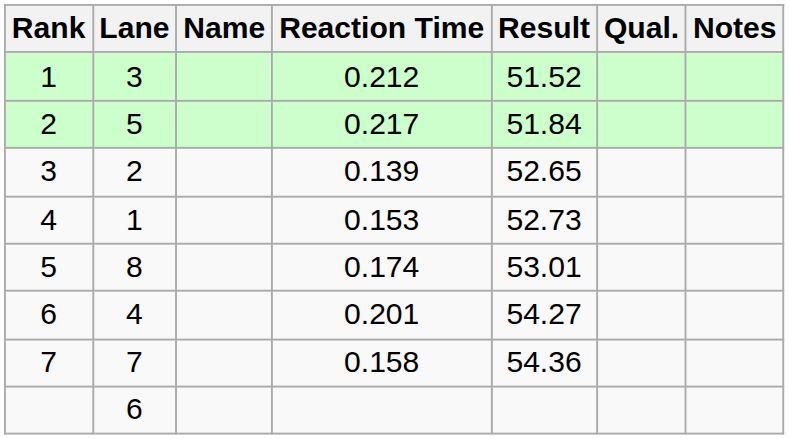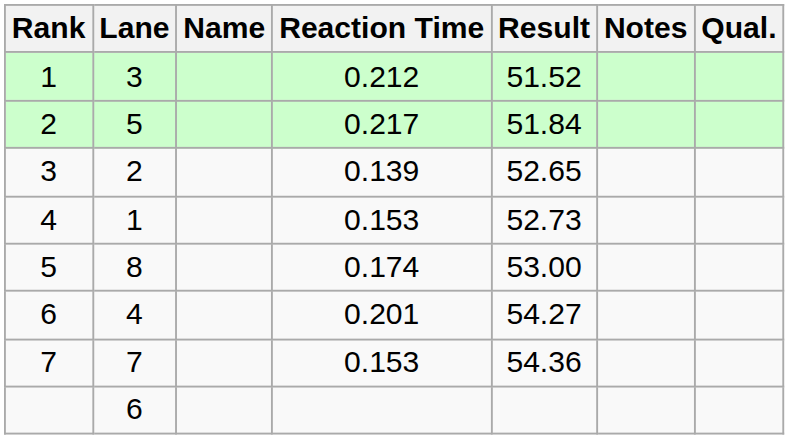columns swapped: (735, 28) <-> (642, 28)
(544, 266) 53.01 -> (544, 266) 53.00
(382, 362) 0.158 -> (382, 362) 0.153
